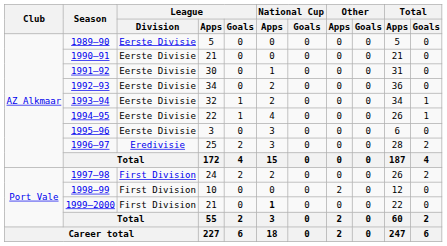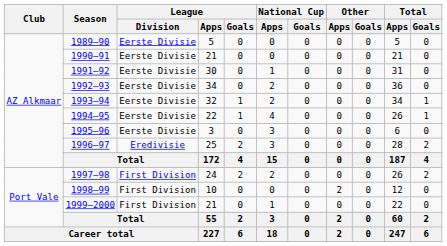(272, 205) bold -> (272, 205) normal
